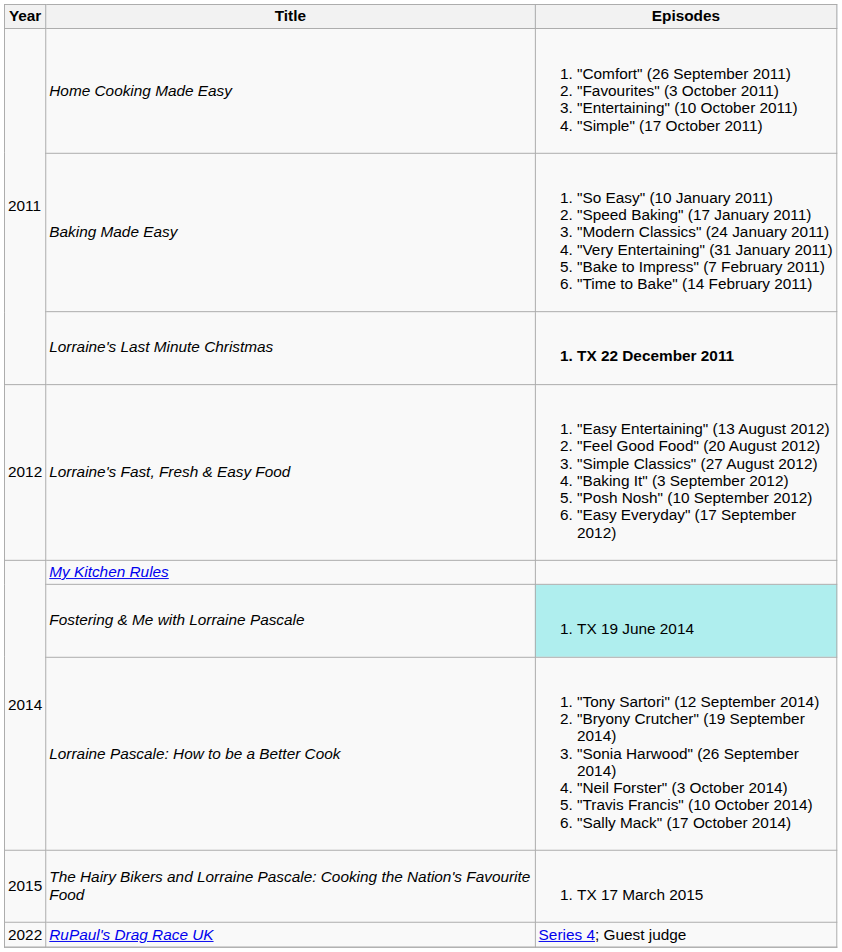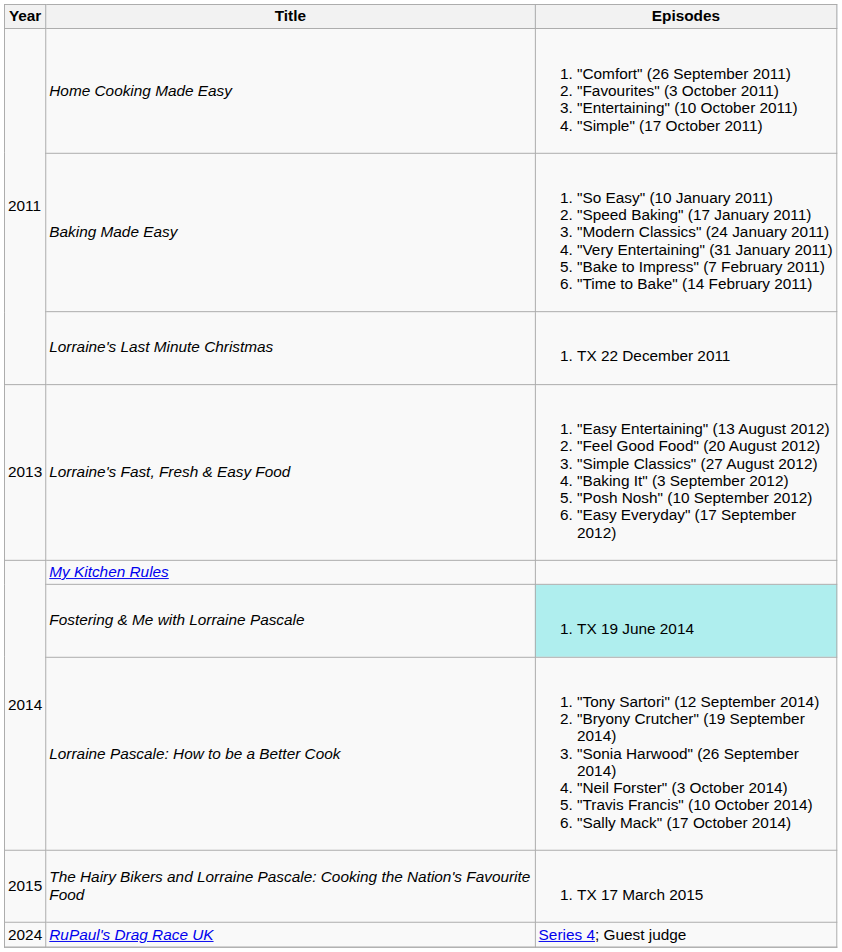(686, 357) bold -> (686, 357) normal
(25, 472) 2012 -> (25, 472) 2013
(25, 934) 2022 -> (25, 934) 2024
